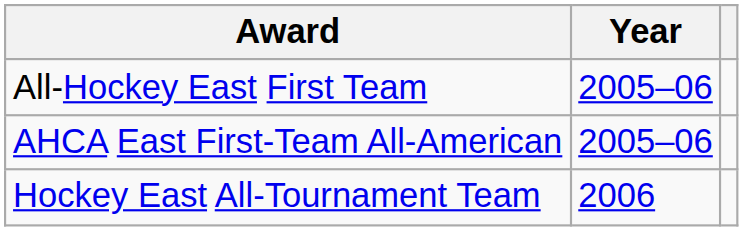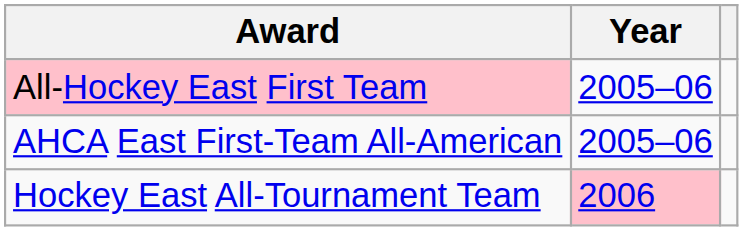(220, 86) no background -> (220, 86) pink background
(617, 196) no background -> (617, 196) pink background
